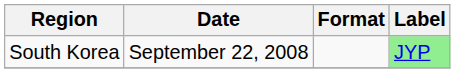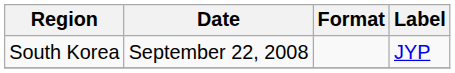(412, 51) lightgreen background -> (412, 51) no background
